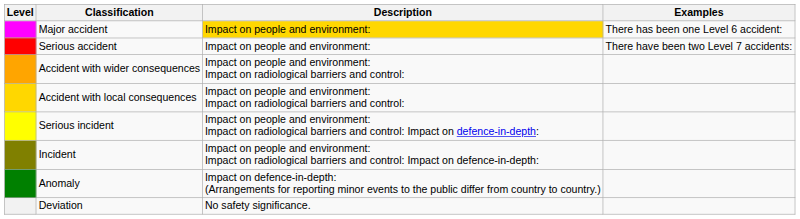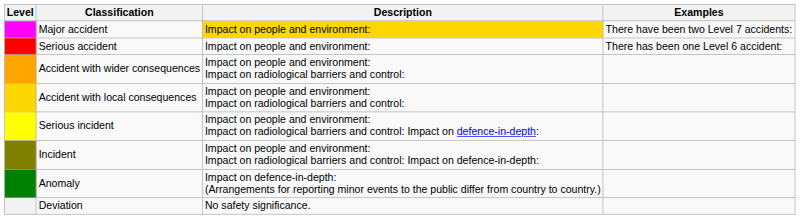(694, 29) There has been one Level 6 accident: -> (699, 29) There have been two Level 7 accidents:
(699, 46) There have been two Level 7 accidents: -> (694, 46) There has been one Level 6 accident:
